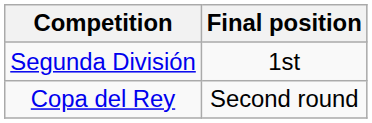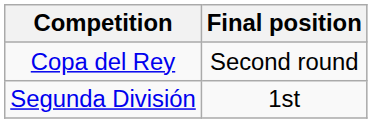rows swapped: (103, 61) <-> (103, 99)
